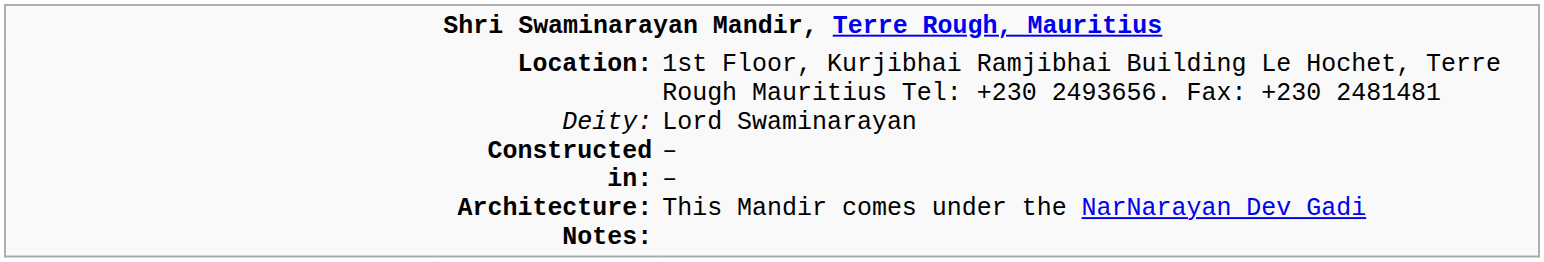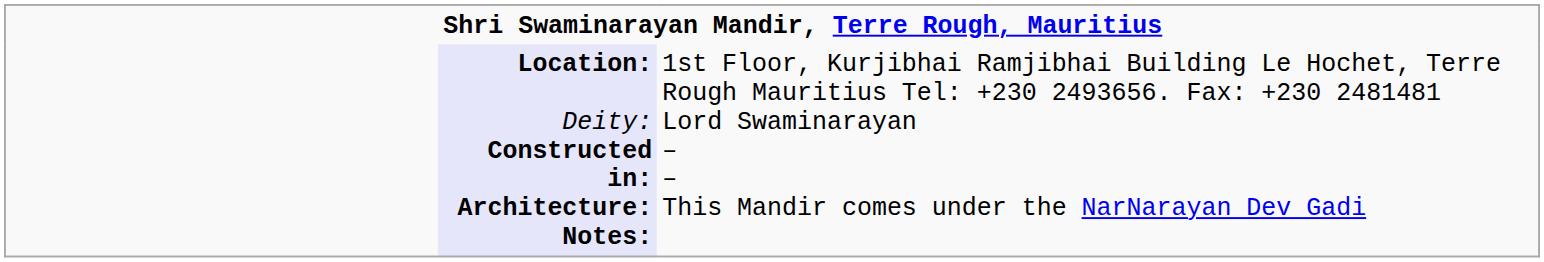(555, 150) no background -> (555, 150) lavender background
